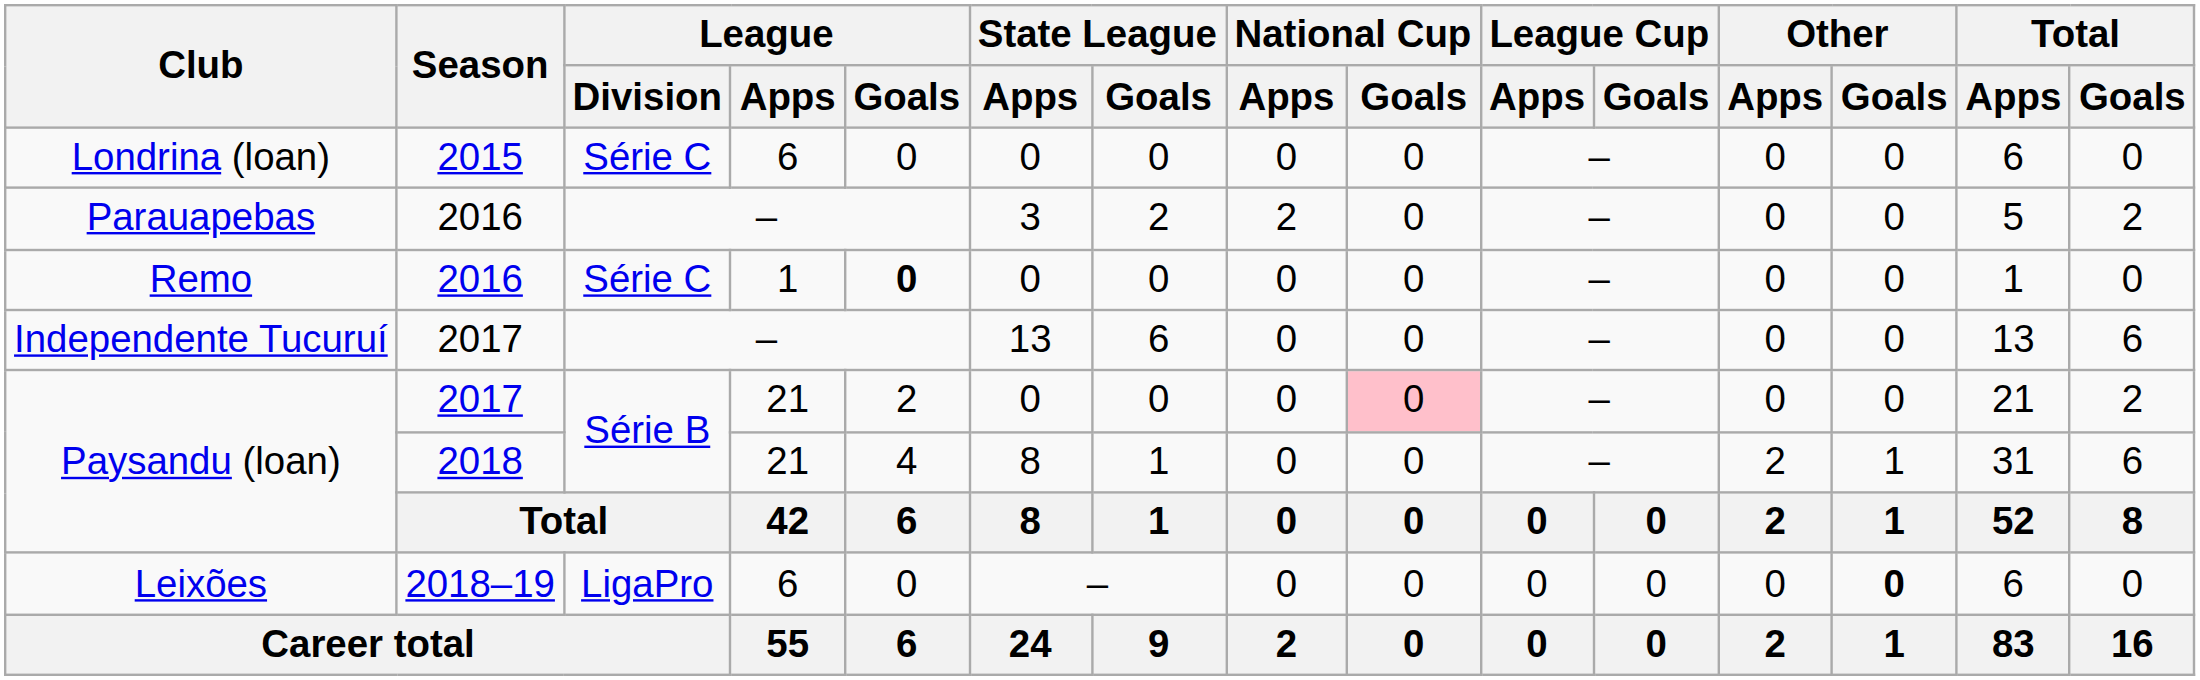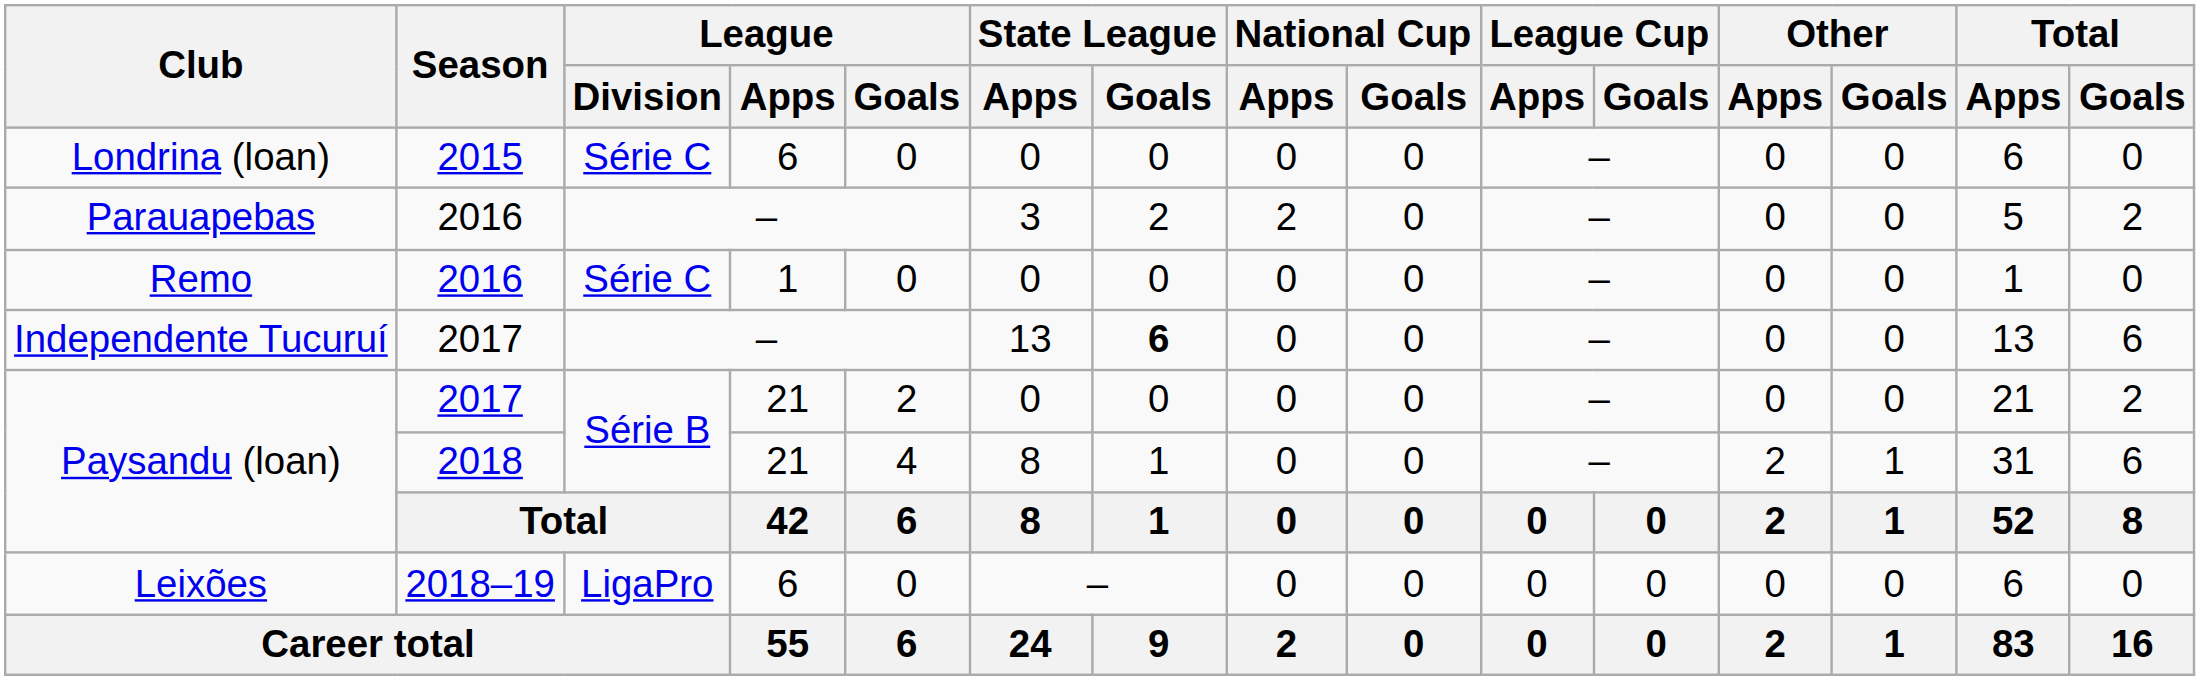(907, 278) bold -> (907, 278) normal
(1159, 339) normal -> (1159, 339) bold
(1414, 400) pink background -> (1414, 400) no background
(1894, 583) bold -> (1894, 583) normal
